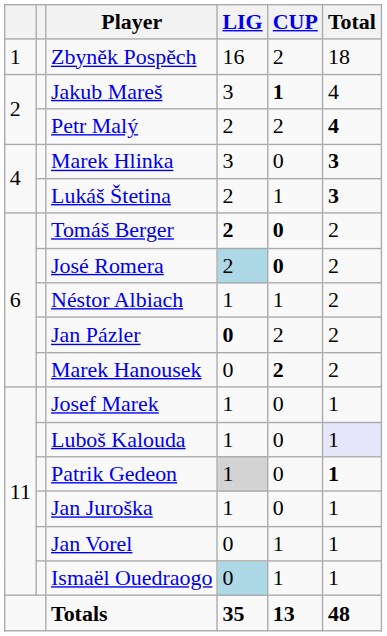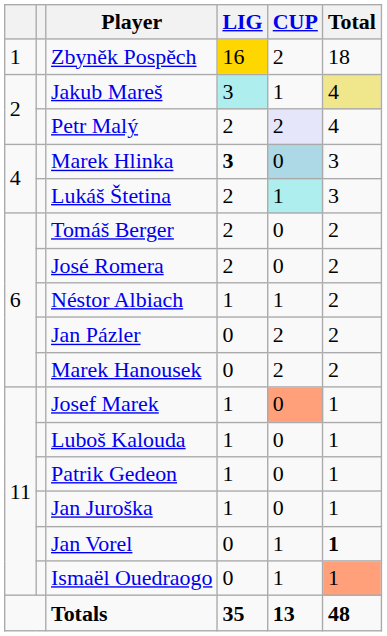(233, 56) no background -> (233, 56) gold background
(228, 91) no background -> (228, 91) paleturquoise background
(278, 91) bold -> (278, 91) normal
(333, 91) no background -> (333, 91) khaki background
(278, 126) no background -> (278, 126) lavender background
(333, 126) bold -> (333, 126) normal
(228, 160) normal -> (228, 160) bold
(278, 160) no background -> (278, 160) lightblue background
(333, 160) bold -> (333, 160) normal
(278, 195) no background -> (278, 195) paleturquoise background
(333, 195) bold -> (333, 195) normal
(228, 230) bold -> (228, 230) normal
(278, 230) bold -> (278, 230) normal
(228, 265) lightblue background -> (228, 265) no background
(278, 265) bold -> (278, 265) normal
(228, 334) bold -> (228, 334) normal
(278, 369) bold -> (278, 369) normal
(278, 404) no background -> (278, 404) lightsalmon background
(333, 439) lavender background -> (333, 439) no background
(228, 473) lightgrey background -> (228, 473) no background
(333, 473) bold -> (333, 473) normal
(333, 543) normal -> (333, 543) bold
(228, 578) lightblue background -> (228, 578) no background
(333, 578) no background -> (333, 578) lightsalmon background
